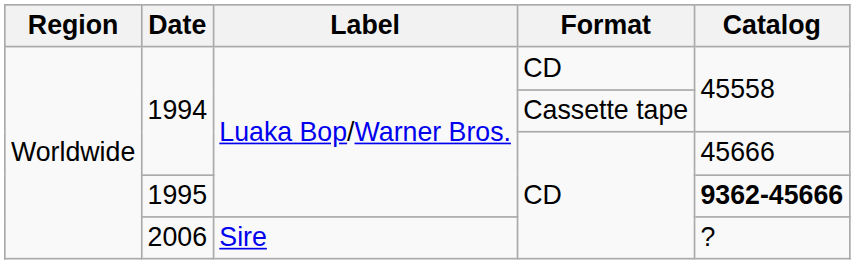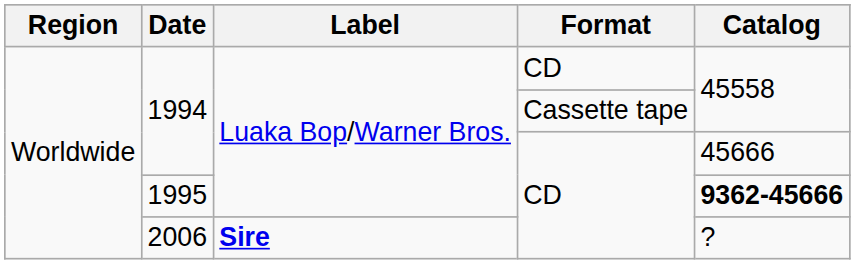(243, 237) normal -> (245, 237) bold
